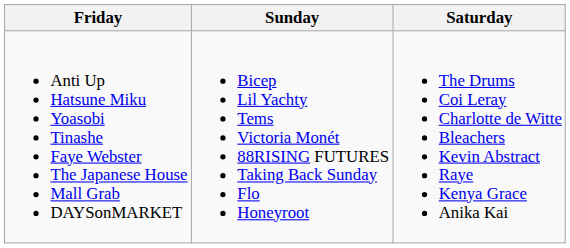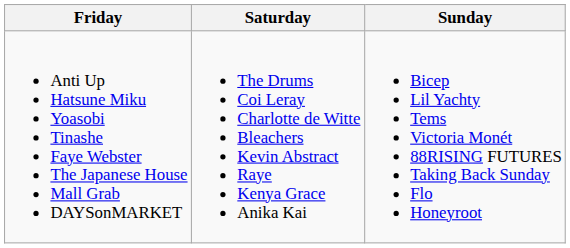columns swapped: (479, 17) <-> (292, 17)
